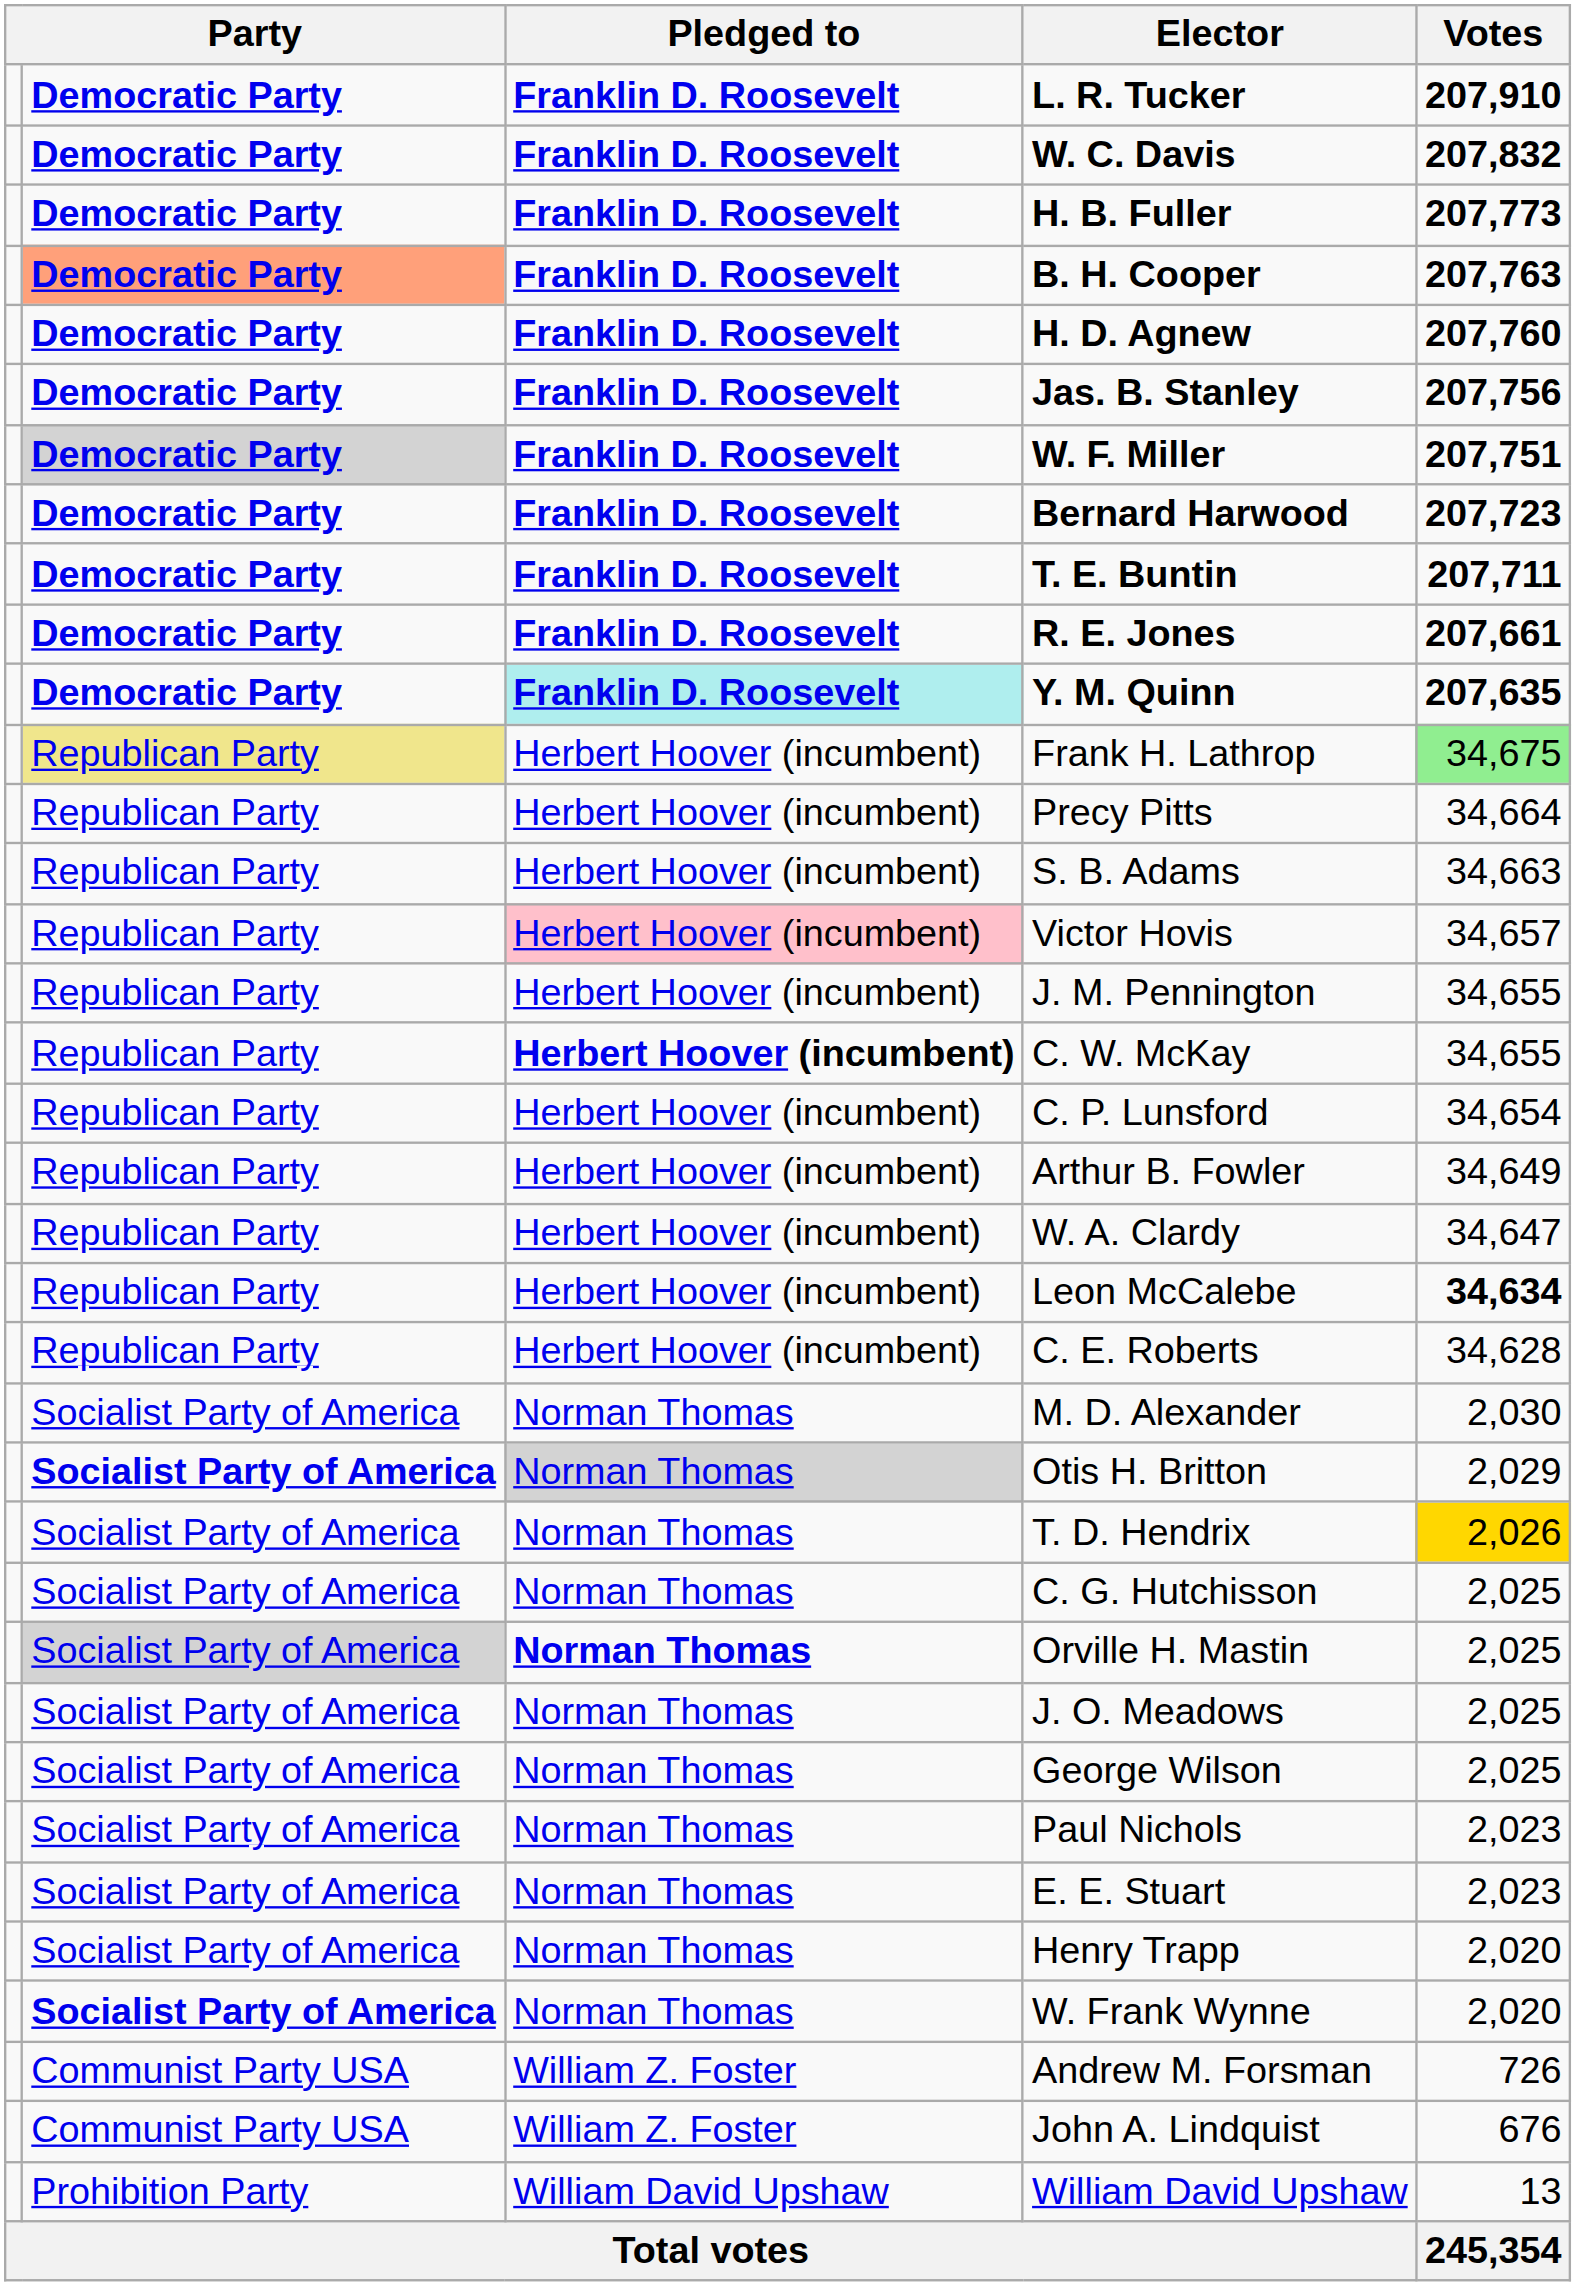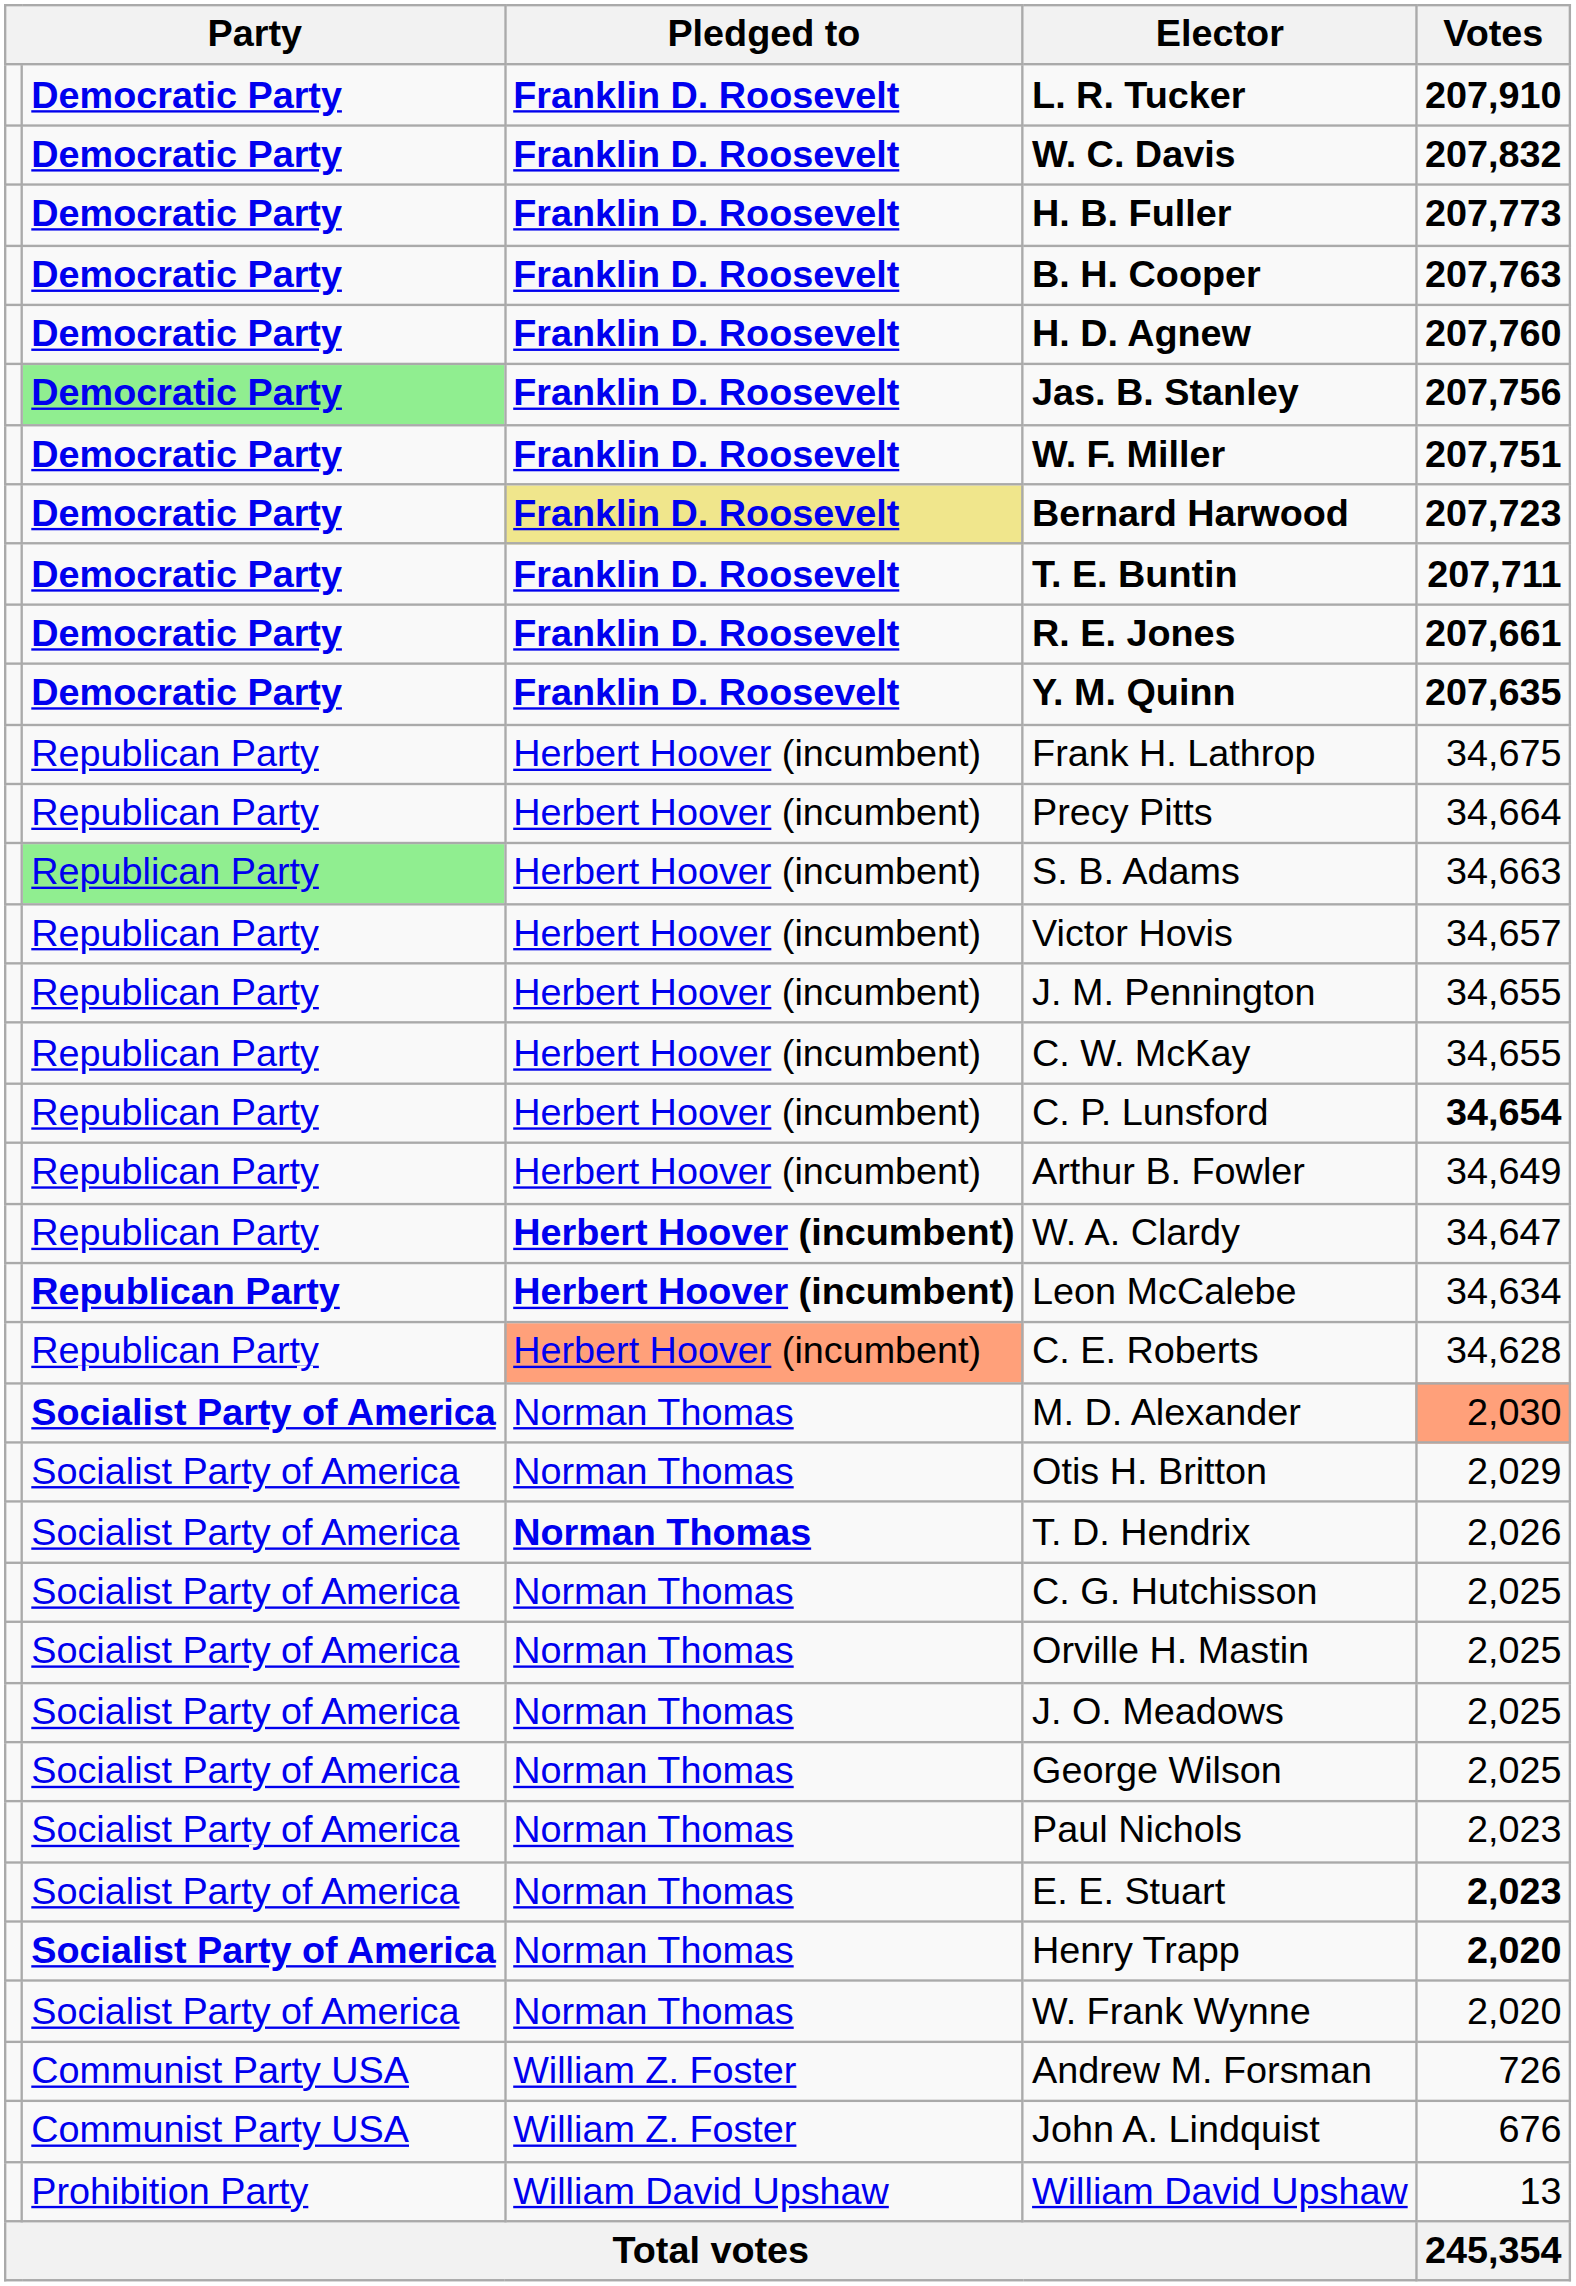(187, 273) lightsalmon background -> (187, 273) no background
(187, 393) no background -> (187, 393) lightgreen background
(187, 453) lightgrey background -> (187, 453) no background
(706, 513) no background -> (706, 513) khaki background
(706, 693) paleturquoise background -> (706, 693) no background
(175, 753) khaki background -> (175, 753) no background
(1504, 753) lightgreen background -> (1504, 753) no background
(175, 872) no background -> (175, 872) lightgreen background
(747, 932) pink background -> (747, 932) no background
(764, 1052) bold -> (747, 1052) normal
(1504, 1112) normal -> (1504, 1112) bold
(747, 1232) normal -> (764, 1232) bold
(175, 1292) normal -> (186, 1292) bold
(747, 1292) normal -> (764, 1292) bold
(1504, 1292) bold -> (1504, 1292) normal
(747, 1351) no background -> (747, 1351) lightsalmon background
(245, 1411) normal -> (264, 1411) bold
(1514, 1411) no background -> (1514, 1411) lightsalmon background
(264, 1471) bold -> (245, 1471) normal
(653, 1471) lightgrey background -> (653, 1471) no background
(653, 1531) normal -> (662, 1531) bold
(1514, 1531) gold background -> (1514, 1531) no background
(245, 1651) lightgrey background -> (245, 1651) no background
(662, 1651) bold -> (653, 1651) normal
(1514, 1890) normal -> (1514, 1890) bold
(245, 1950) normal -> (264, 1950) bold
(1514, 1950) normal -> (1514, 1950) bold
(264, 2010) bold -> (245, 2010) normal
